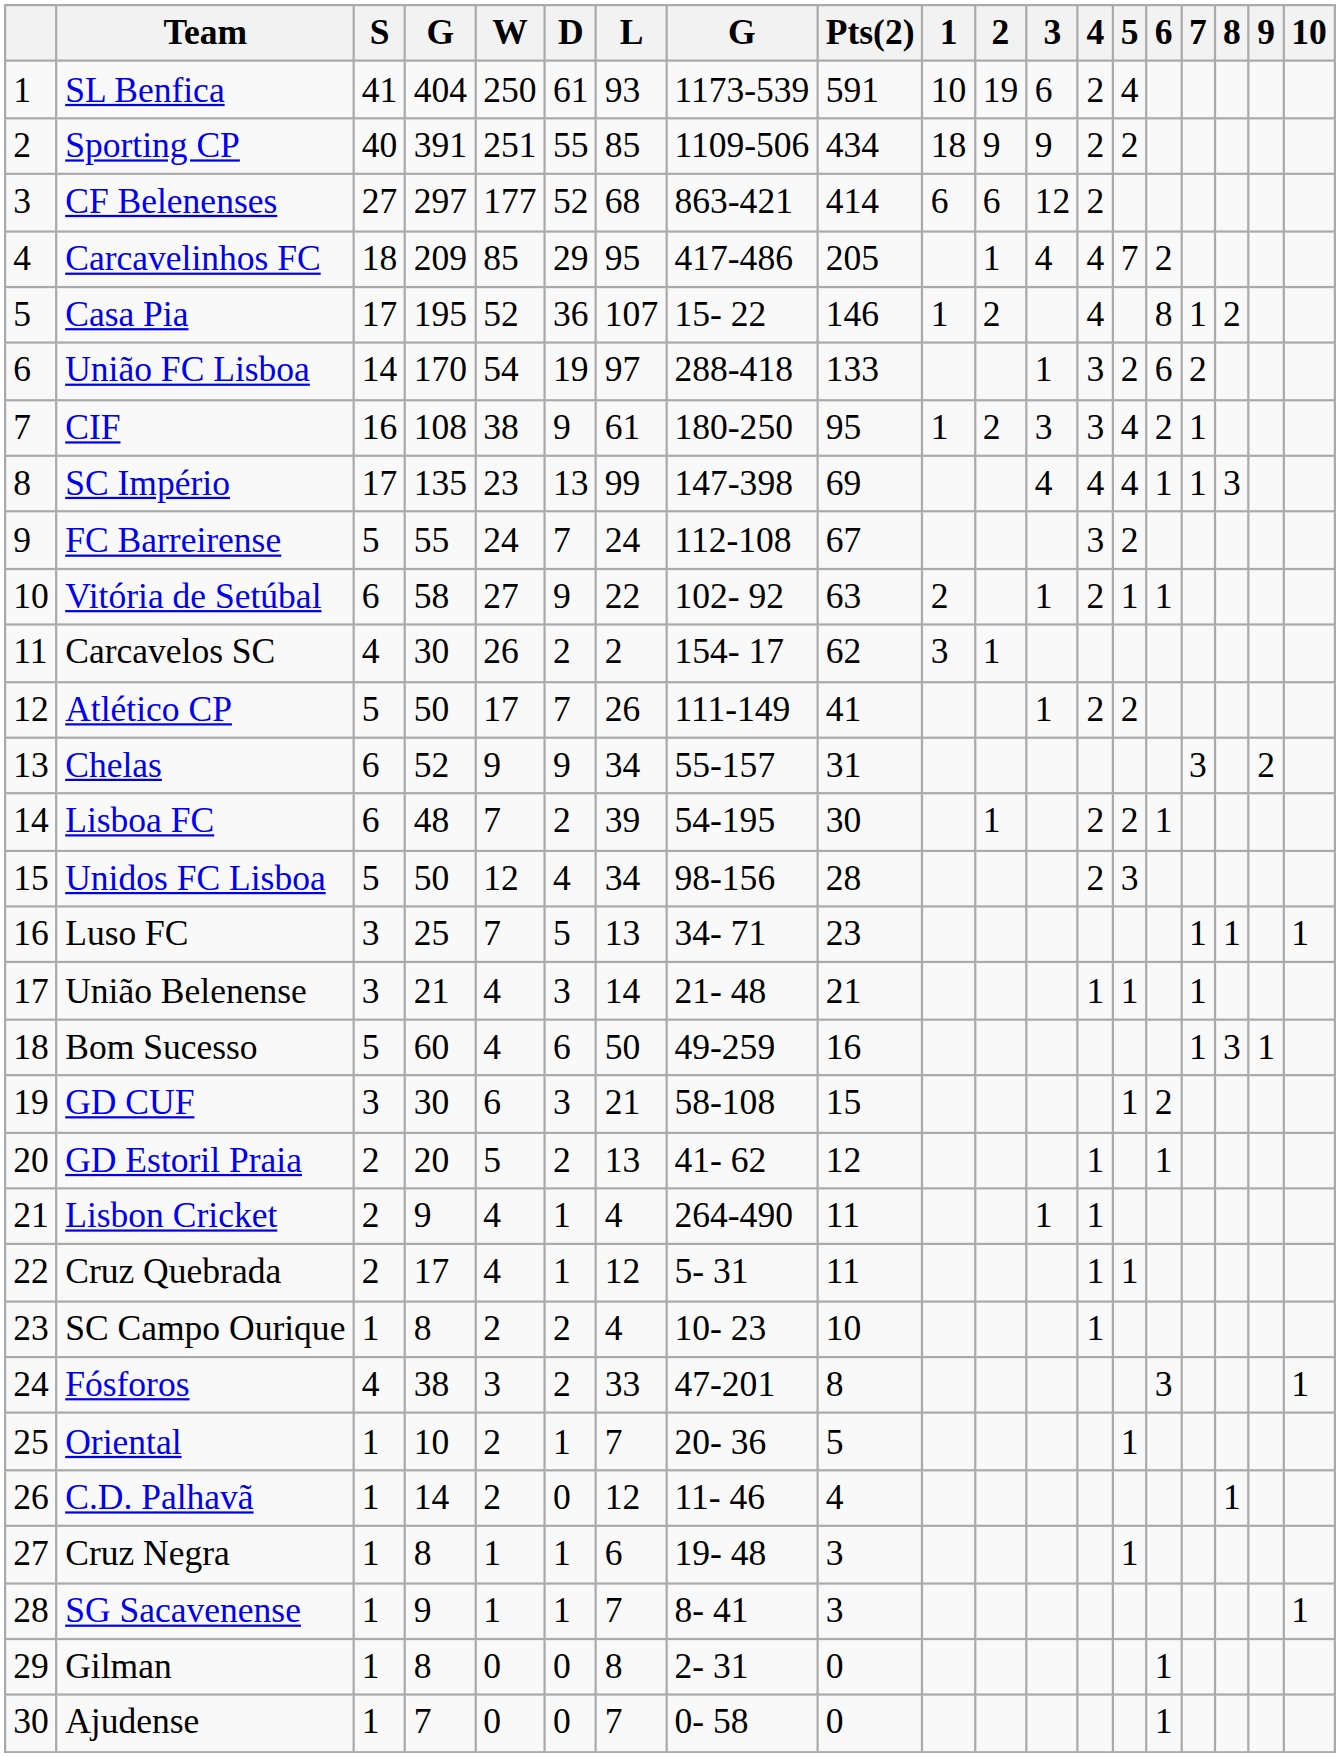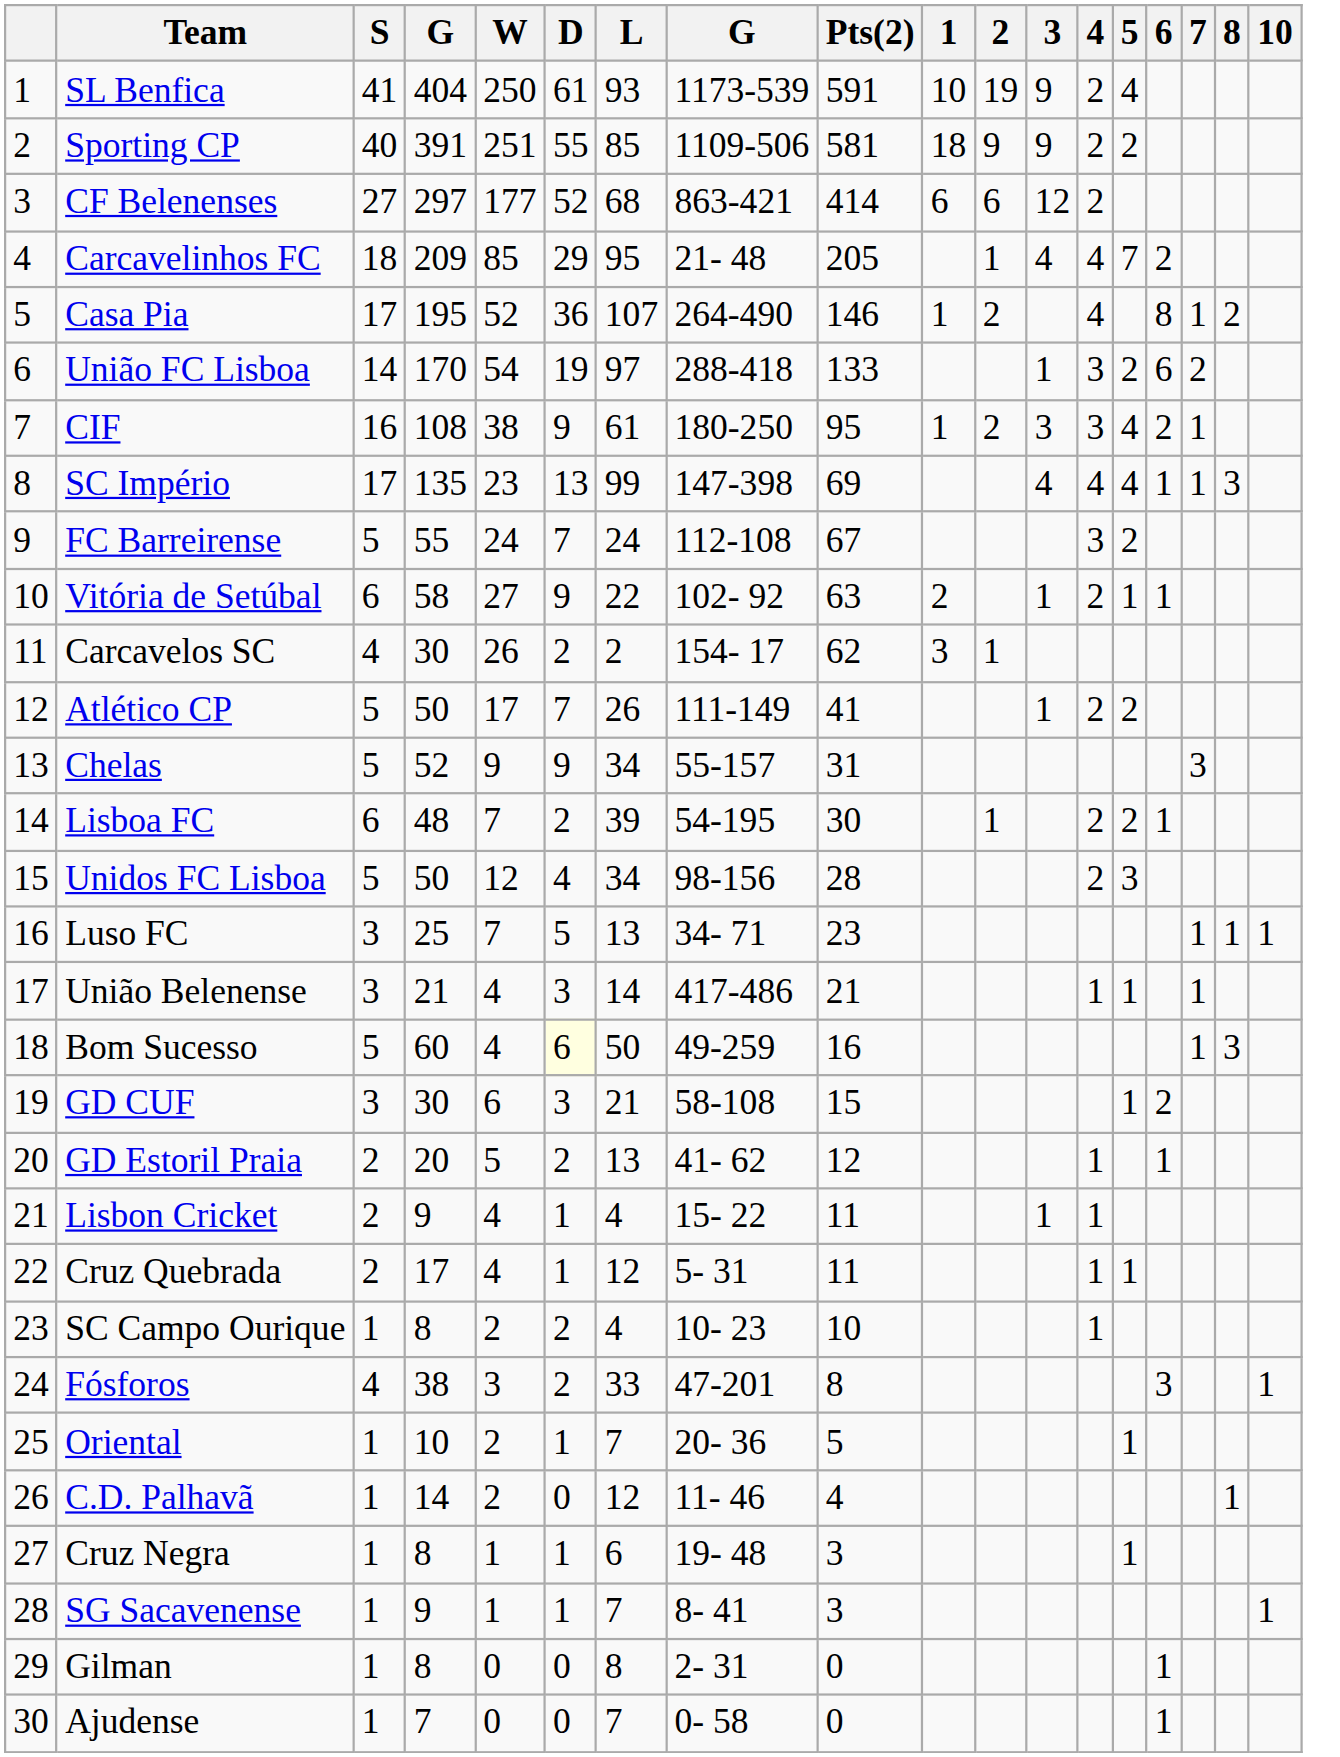- column: (1266, 32)
(1044, 88) 6 -> (1044, 88) 9
(852, 145) 434 -> (852, 145) 581
(734, 257) 417-486 -> (720, 257) 21- 48
(720, 314) 15- 22 -> (734, 314) 264-490
(371, 764) 6 -> (371, 764) 5
(720, 990) 21- 48 -> (734, 990) 417-486
(562, 1046) no background -> (562, 1046) lightyellow background
(734, 1215) 264-490 -> (720, 1215) 15- 22
